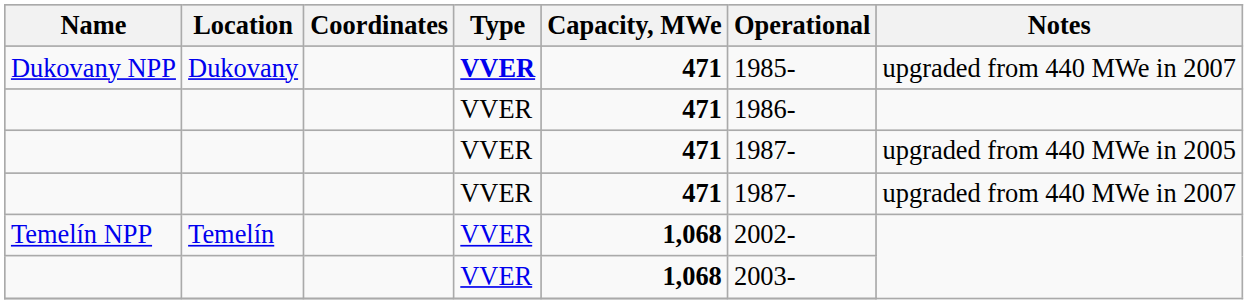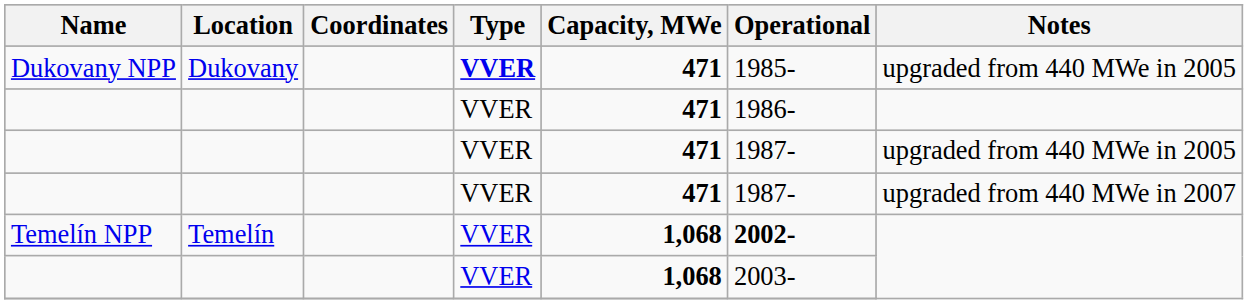(1059, 67) upgraded from 440 MWe in 2007 -> (1059, 67) upgraded from 440 MWe in 2005
(765, 234) normal -> (765, 234) bold
